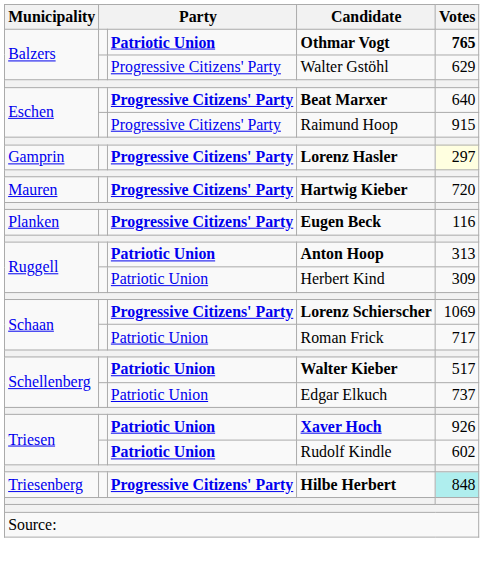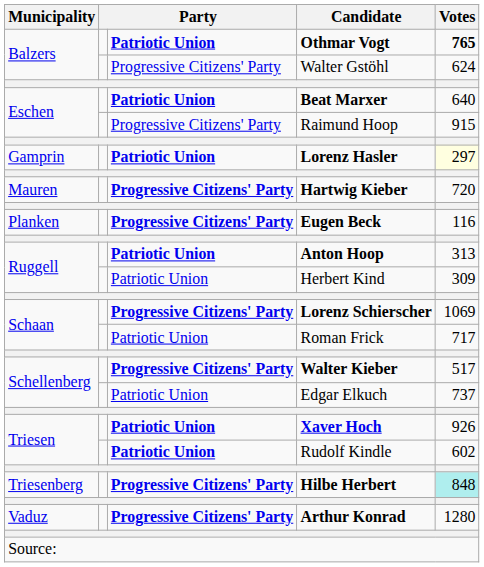(464, 67) 629 -> (464, 67) 624
(202, 99) Progressive Citizens' Party -> (163, 99) Patriotic Union
(202, 157) Progressive Citizens' Party -> (163, 157) Patriotic Union
(163, 369) Patriotic Union -> (202, 369) Progressive Citizens' Party
+ row: (353, 517)
